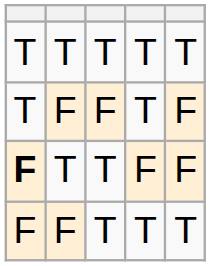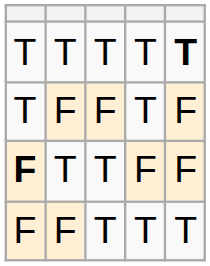(186, 51) normal -> (186, 51) bold
